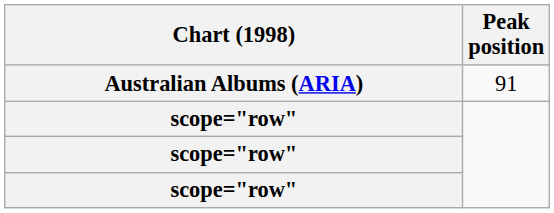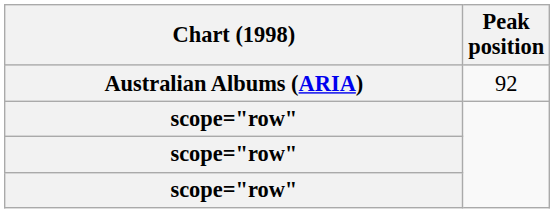(506, 82) 91 -> (506, 82) 92
